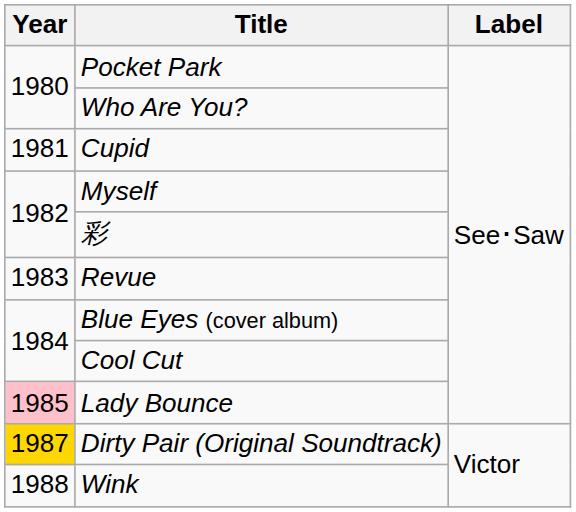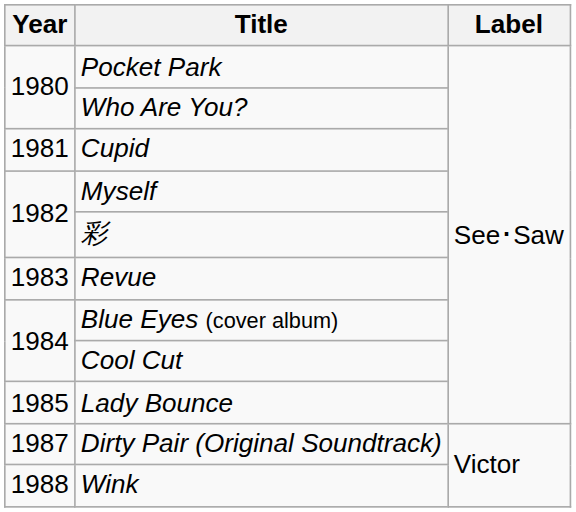(40, 402) pink background -> (40, 402) no background
(40, 443) gold background -> (40, 443) no background
